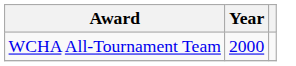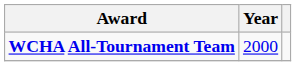(115, 46) normal -> (122, 46) bold
